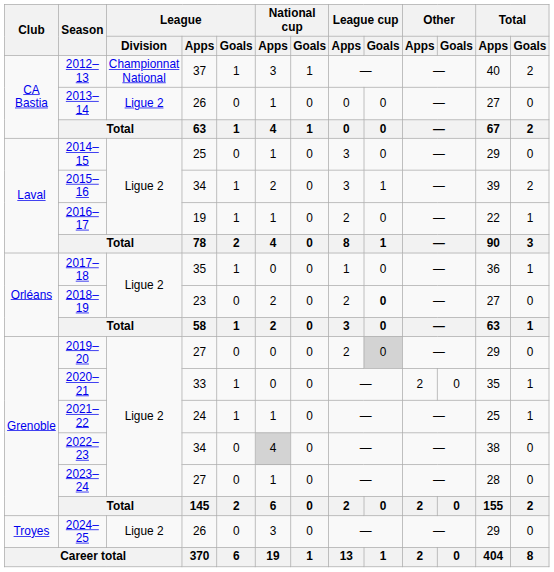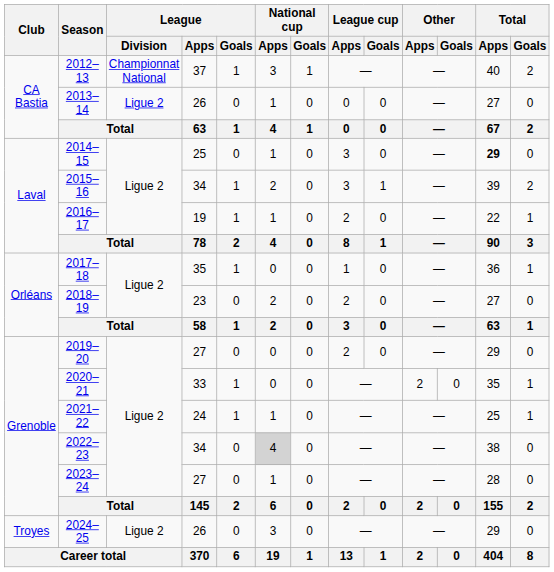(493, 154) normal -> (493, 154) bold
(383, 301) bold -> (383, 301) normal
(383, 352) lightgrey background -> (383, 352) no background
